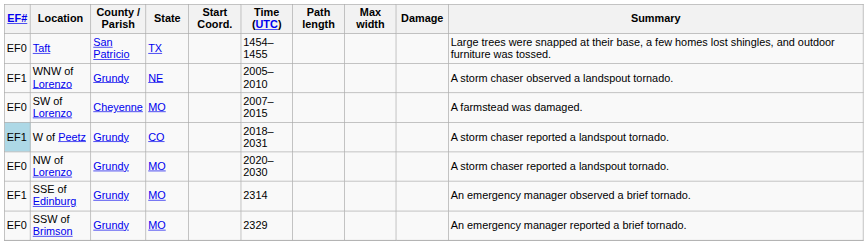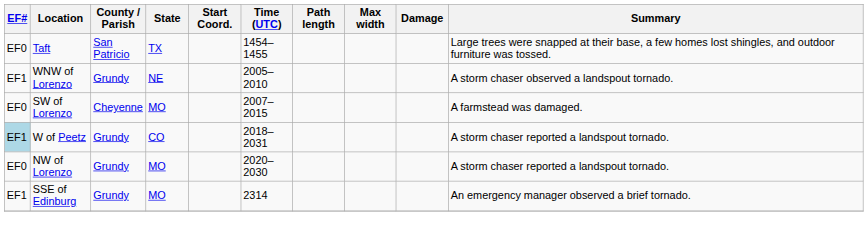- row: (53, 225)
